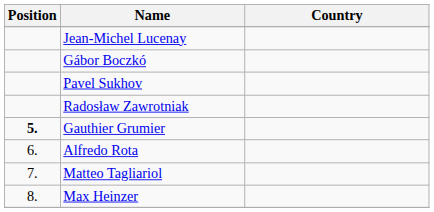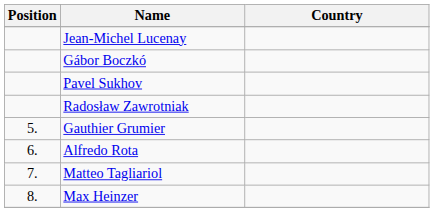(32, 128) bold -> (32, 128) normal
